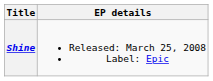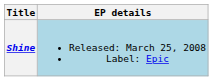(123, 53) no background -> (123, 53) lightblue background
